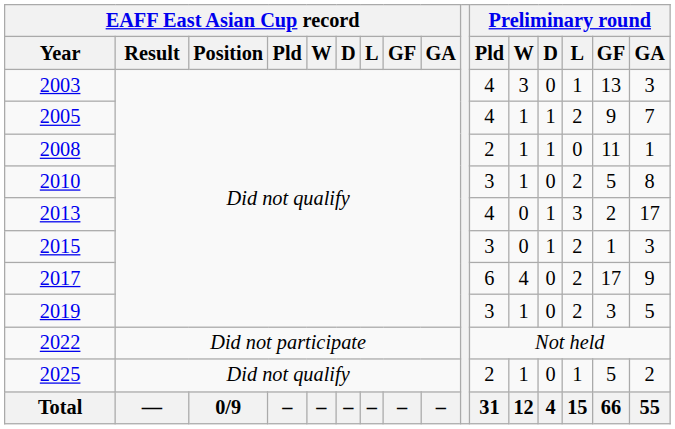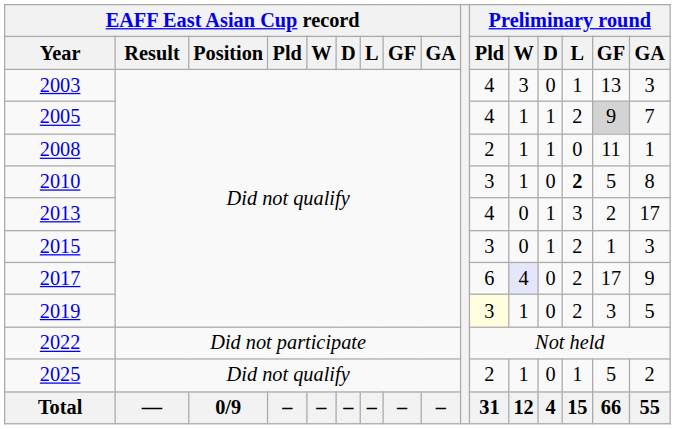(611, 117) no background -> (611, 117) lightgrey background
(577, 181) normal -> (577, 181) bold
(524, 278) no background -> (524, 278) lavender background
(489, 310) no background -> (489, 310) lightyellow background
